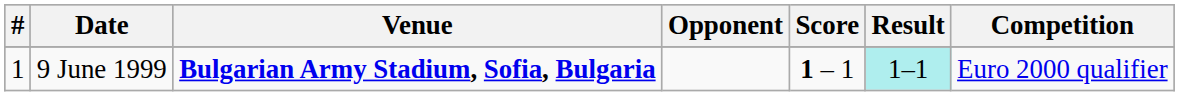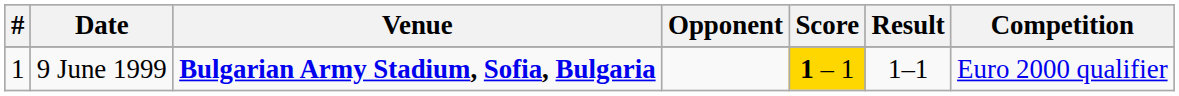(827, 68) no background -> (827, 68) gold background
(908, 68) paleturquoise background -> (908, 68) no background
